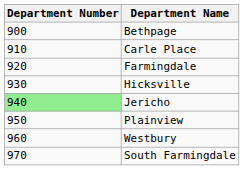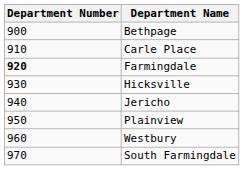(17, 67) normal -> (17, 67) bold
(17, 102) lightgreen background -> (17, 102) no background
